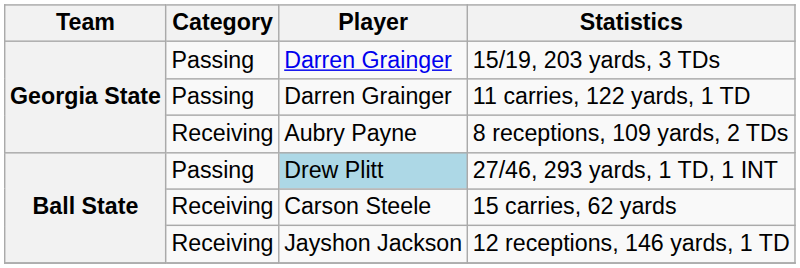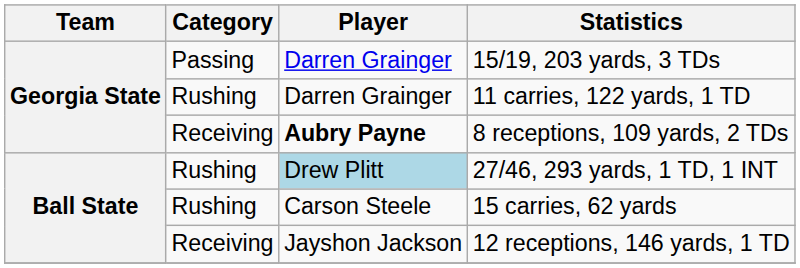(213, 96) Passing -> (214, 96) Rushing
(351, 133) normal -> (355, 133) bold
(213, 170) Passing -> (214, 170) Rushing
(223, 207) Receiving -> (214, 207) Rushing
